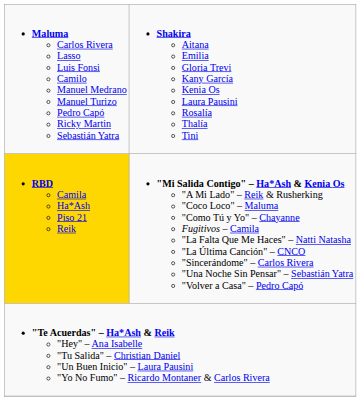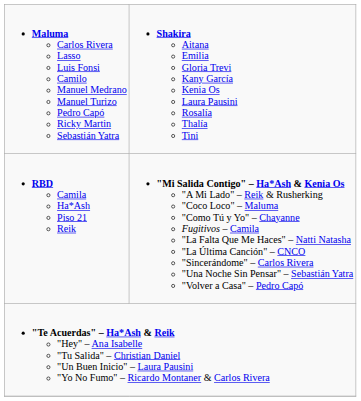(67, 206) gold background -> (67, 206) no background
